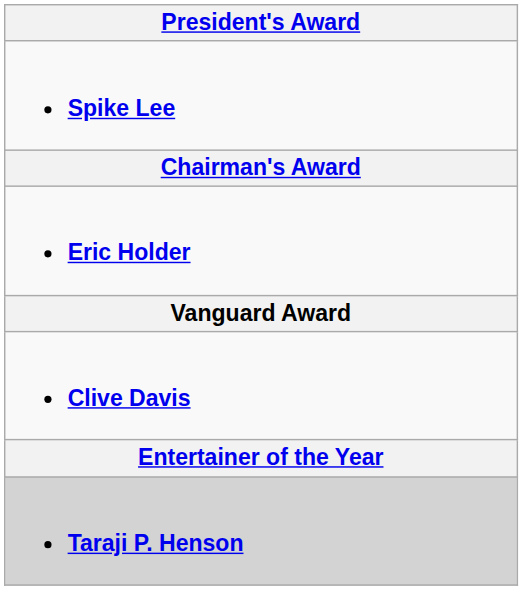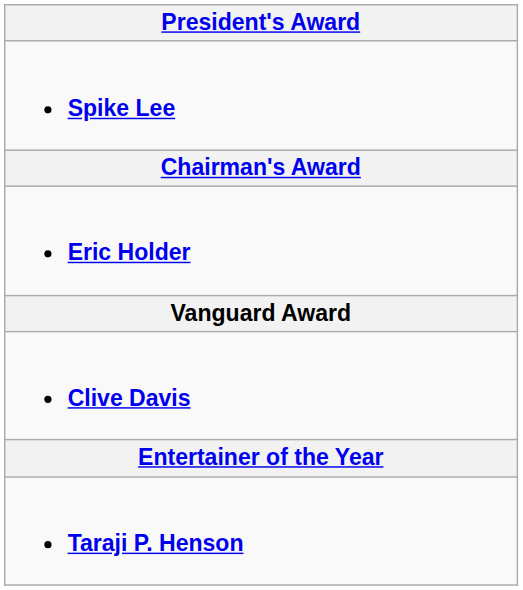(261, 544) lightgrey background -> (261, 544) no background
